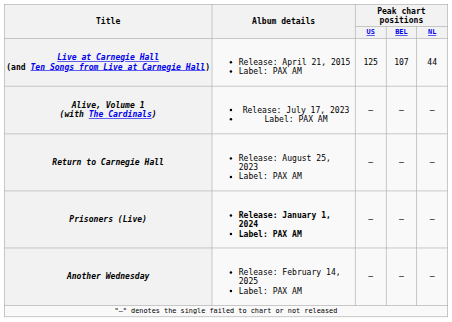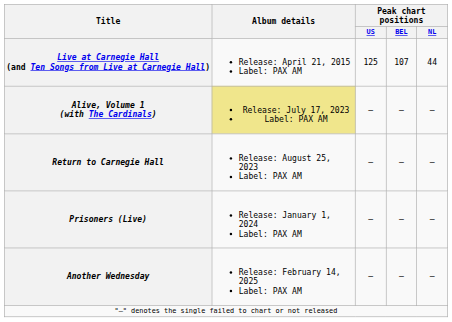(284, 115) no background -> (284, 115) khaki background
(284, 224) bold -> (284, 224) normal
